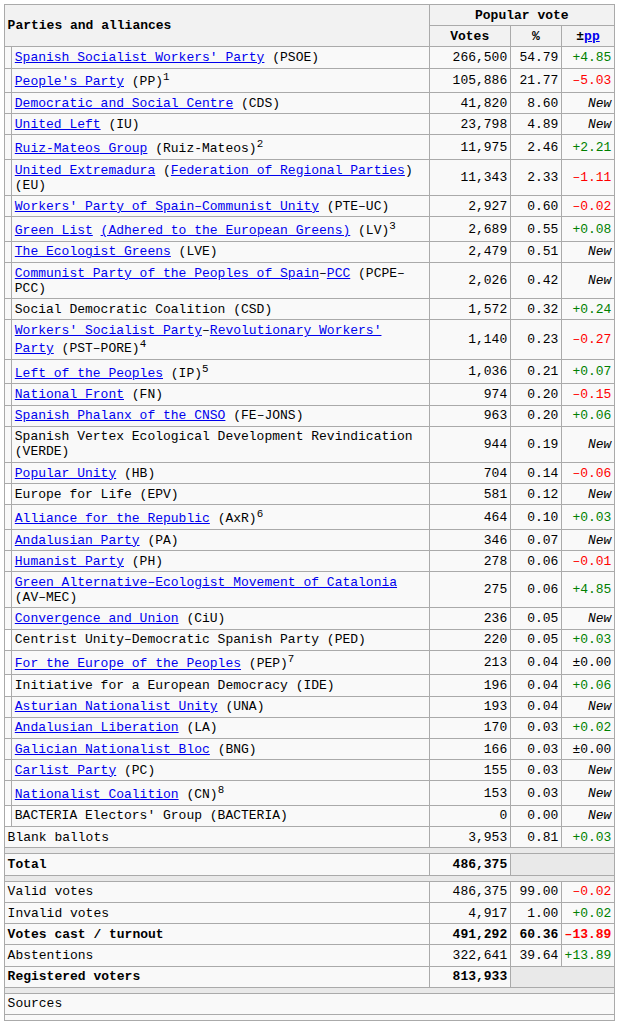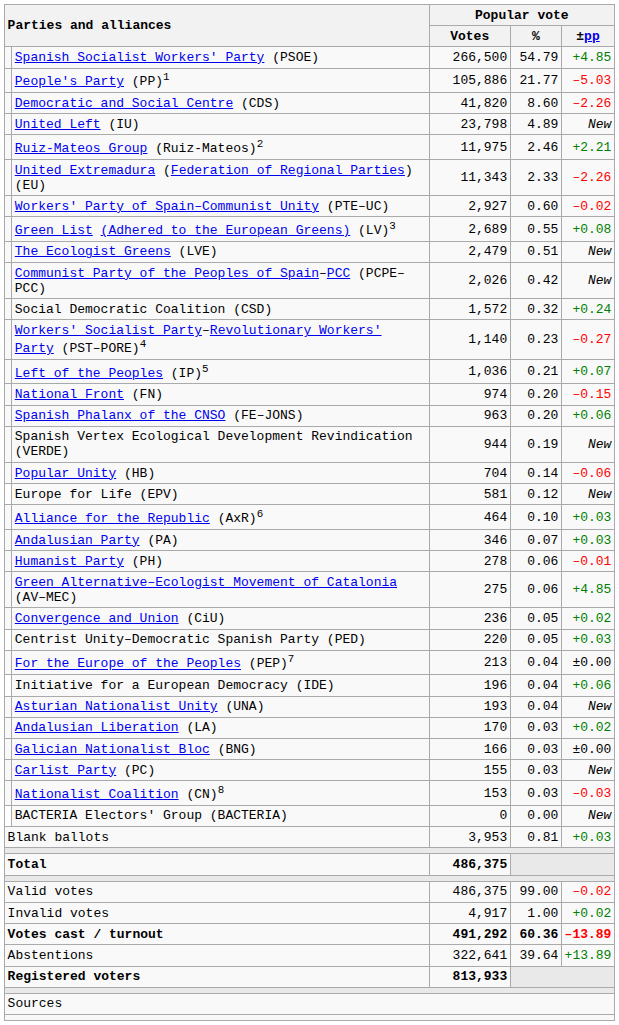(600, 103) New -> (592, 103) –2.26
(592, 178) –1.11 -> (592, 178) –2.26
(600, 540) New -> (592, 540) +0.03
(600, 619) New -> (592, 619) +0.02
(600, 793) New -> (592, 793) –0.03
